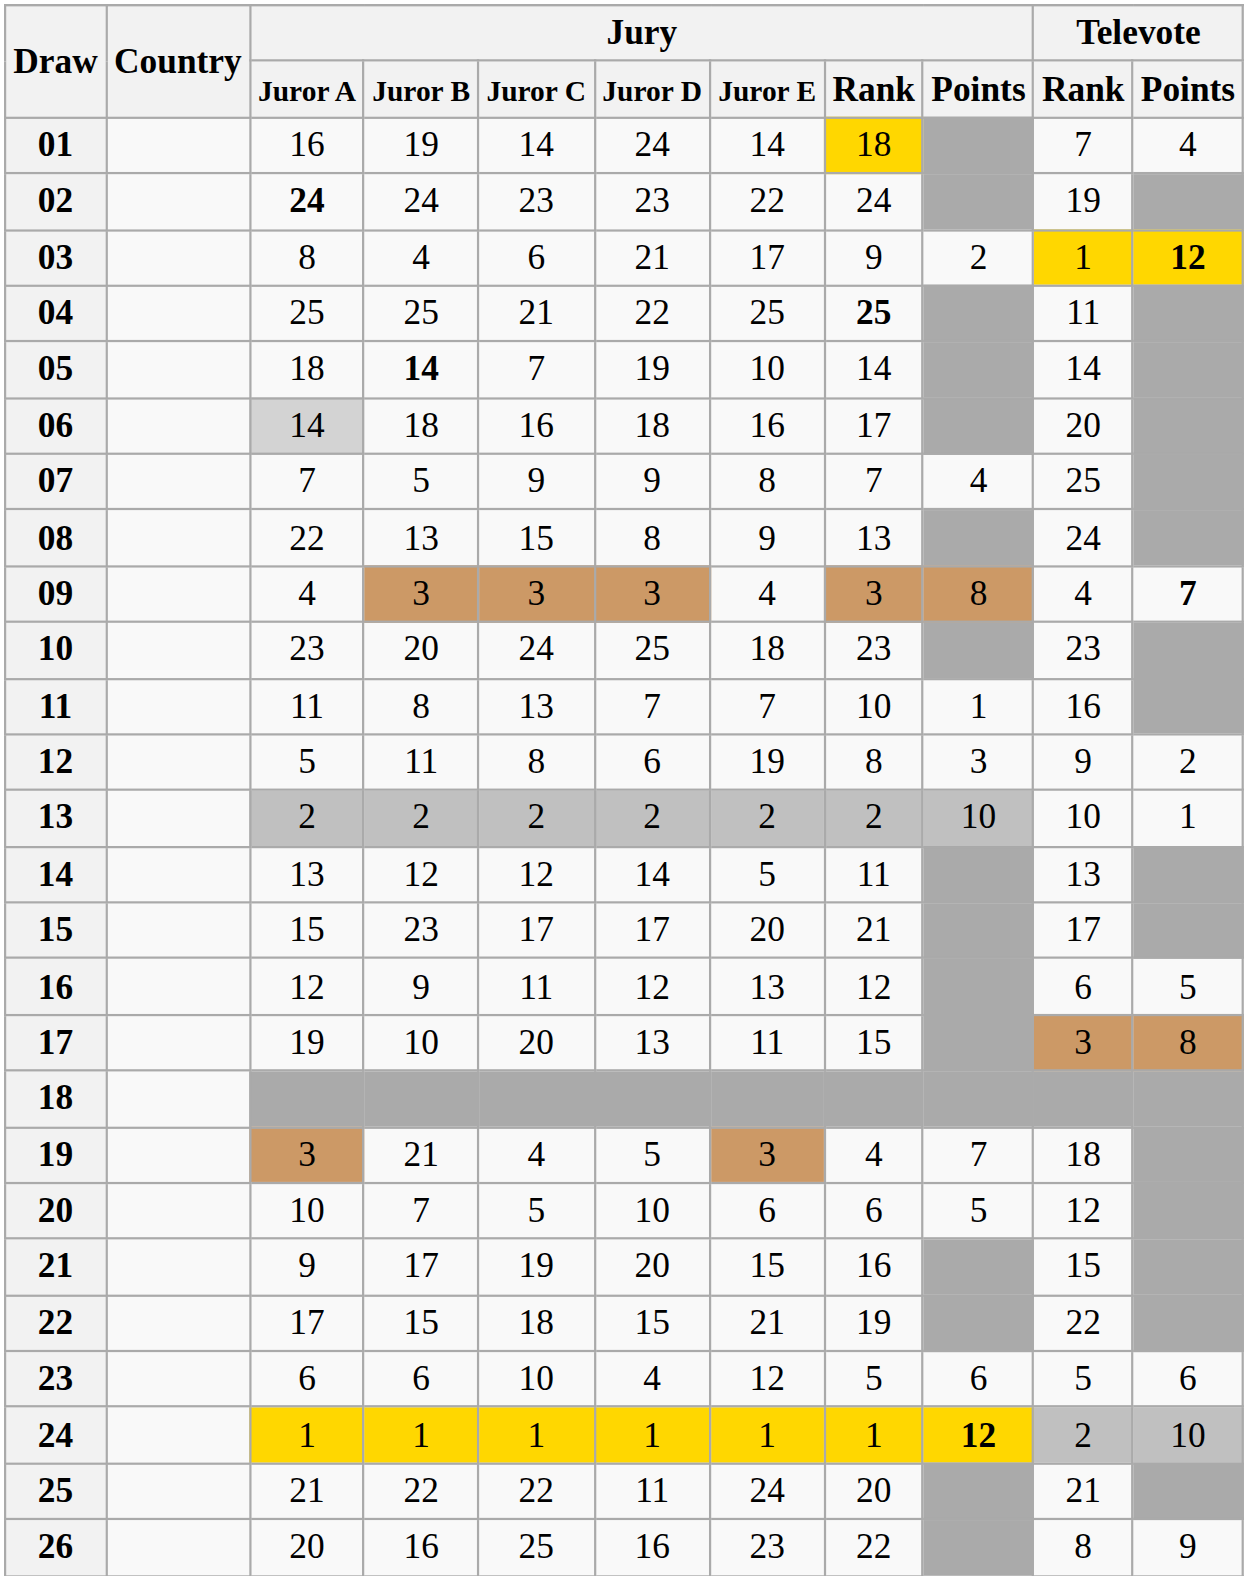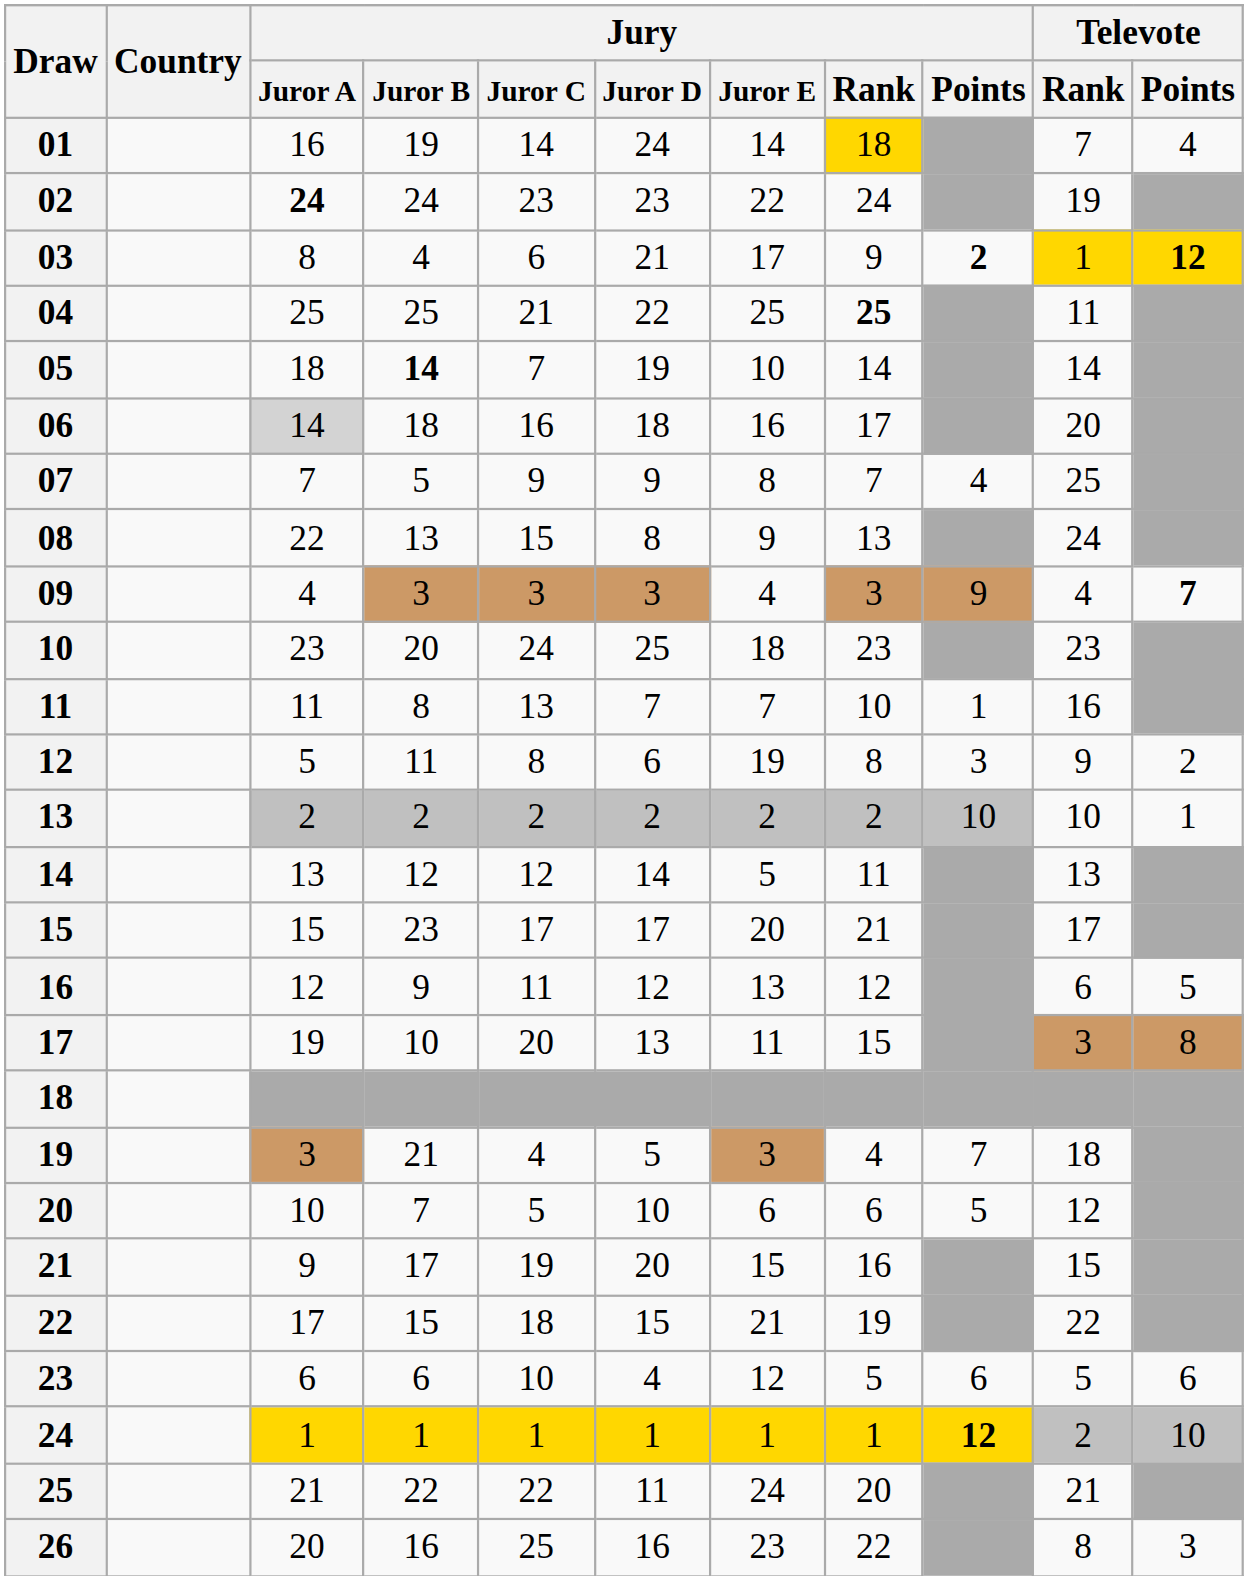(978, 256) normal -> (978, 256) bold
(978, 593) 8 -> (978, 593) 9
(1188, 1546) 9 -> (1188, 1546) 3
